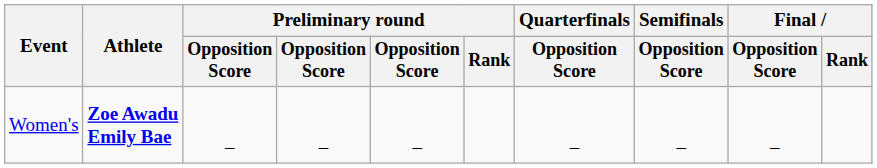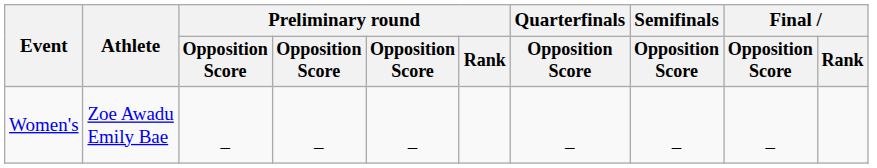(133, 125) bold -> (131, 125) normal
